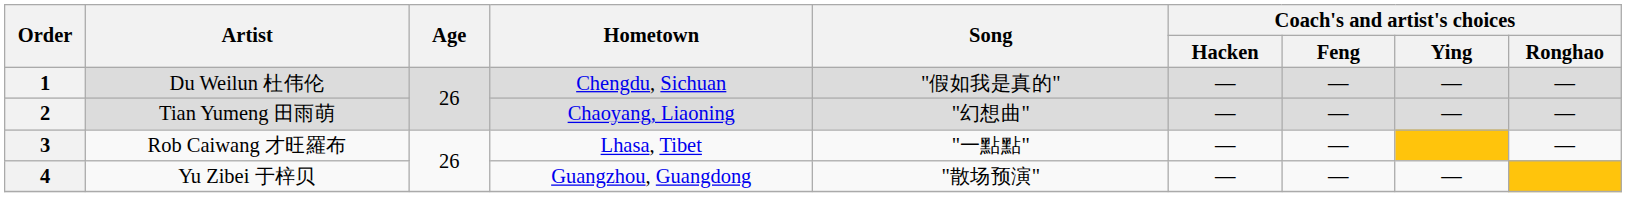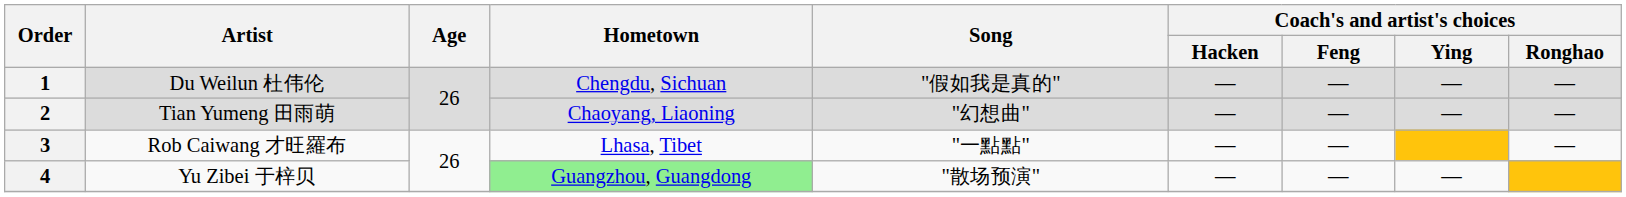(651, 176) no background -> (651, 176) lightgreen background
